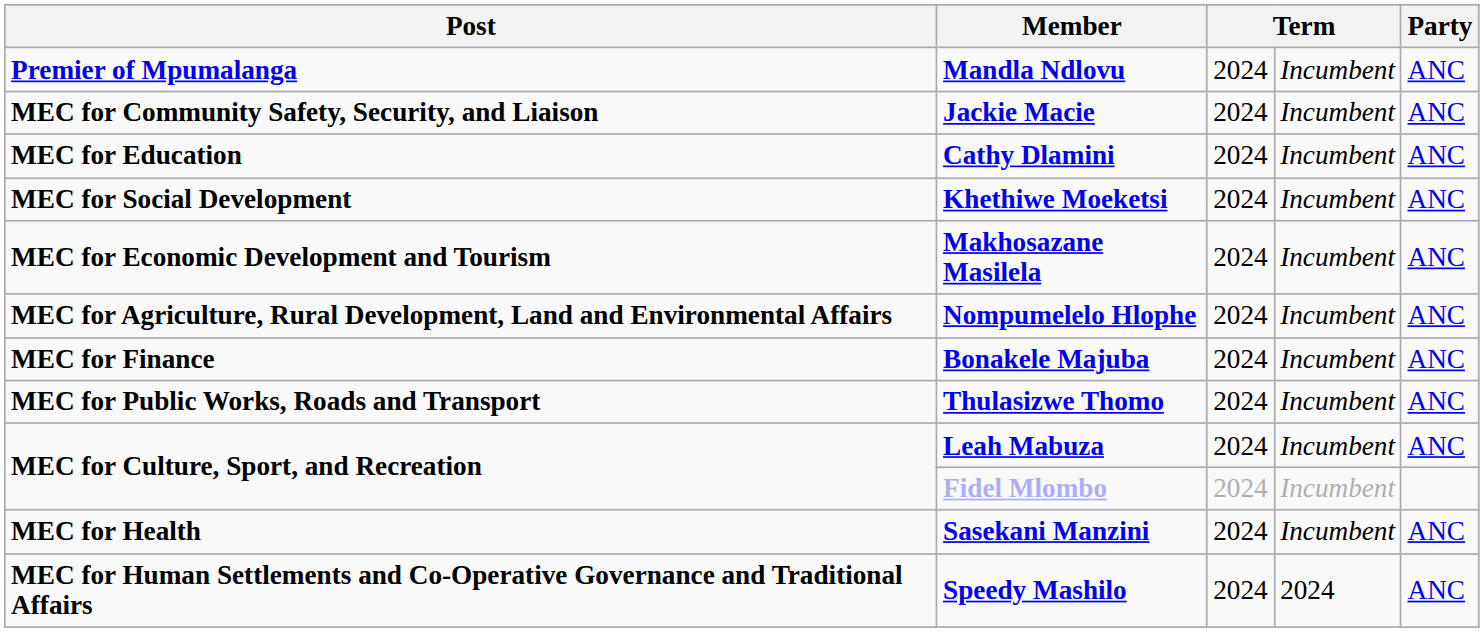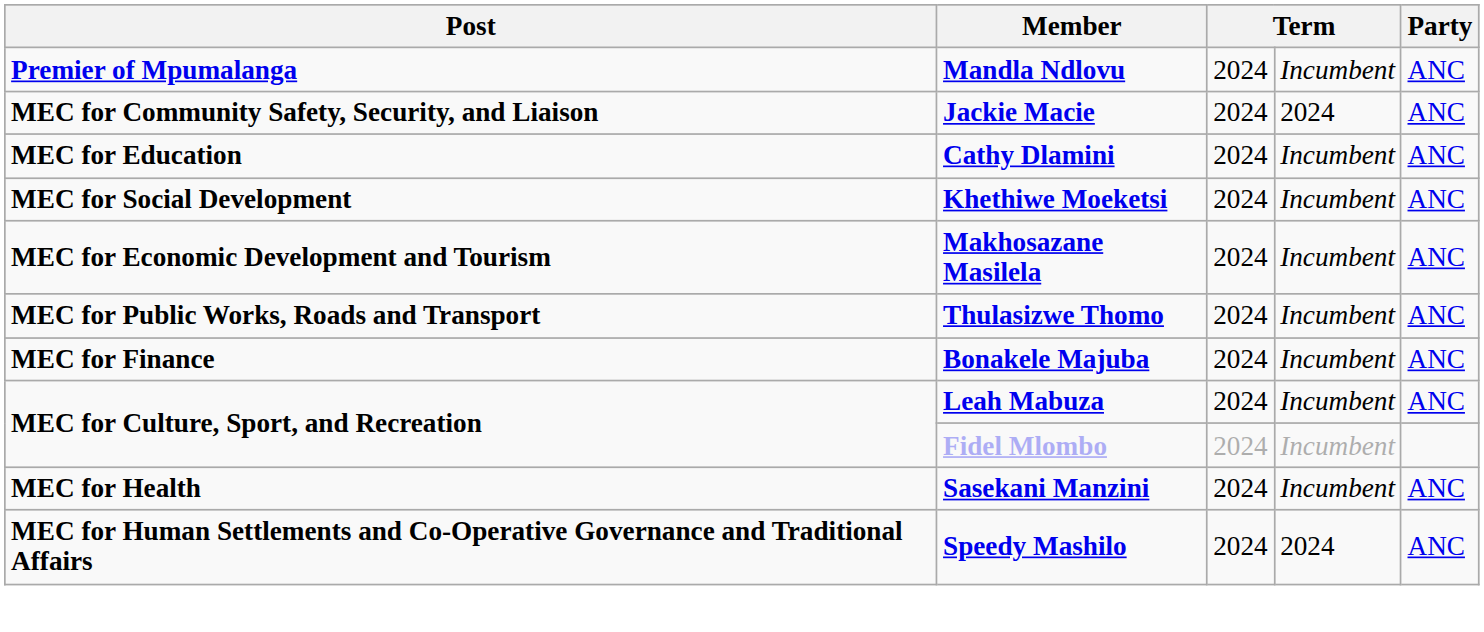(1338, 112) Incumbent -> (1307, 112) 2024
- row: (1070, 315)
rows swapped: (1054, 401) <-> (1046, 358)
